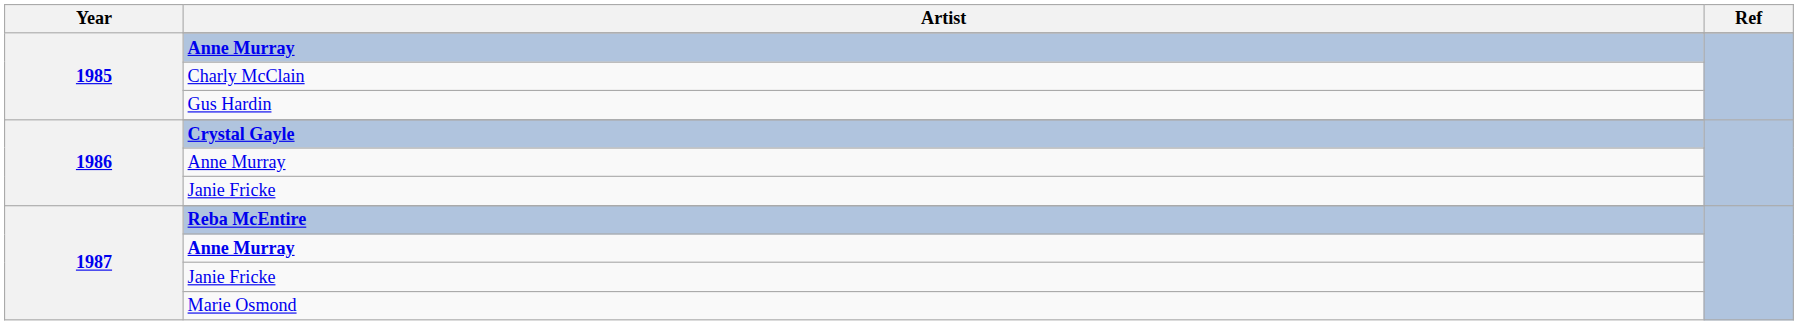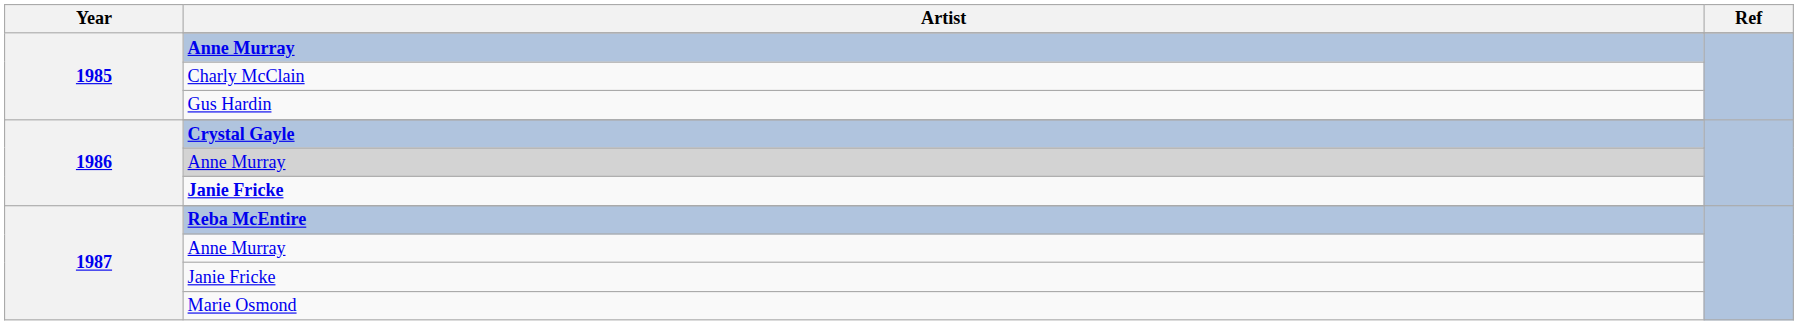(237, 162) no background -> (237, 162) lightgrey background
(232, 190) normal -> (236, 190) bold
(241, 248) bold -> (237, 248) normal
